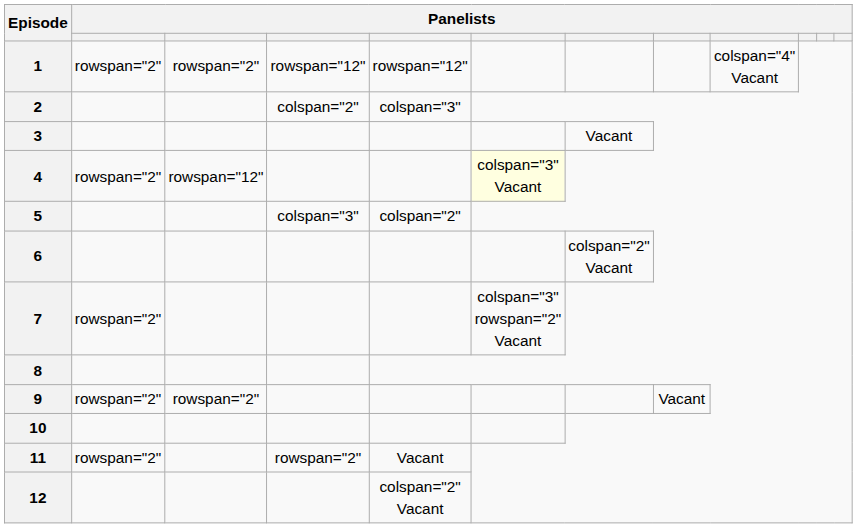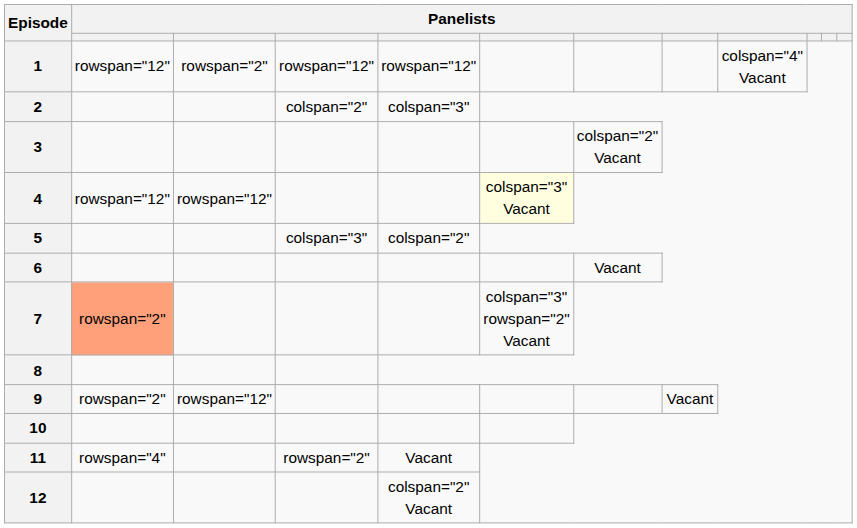(118, 66) rowspan="2" -> (122, 66) rowspan="12"
(609, 136) Vacant -> (618, 147) colspan="2" Vacant
(118, 176) rowspan="2" -> (122, 198) rowspan="12"
(609, 256) colspan="2" Vacant -> (617, 267) Vacant
(118, 319) no background -> (122, 319) lightsalmon background
(216, 399) rowspan="2" -> (224, 399) rowspan="12"
(118, 457) rowspan="2" -> (122, 457) rowspan="4"
